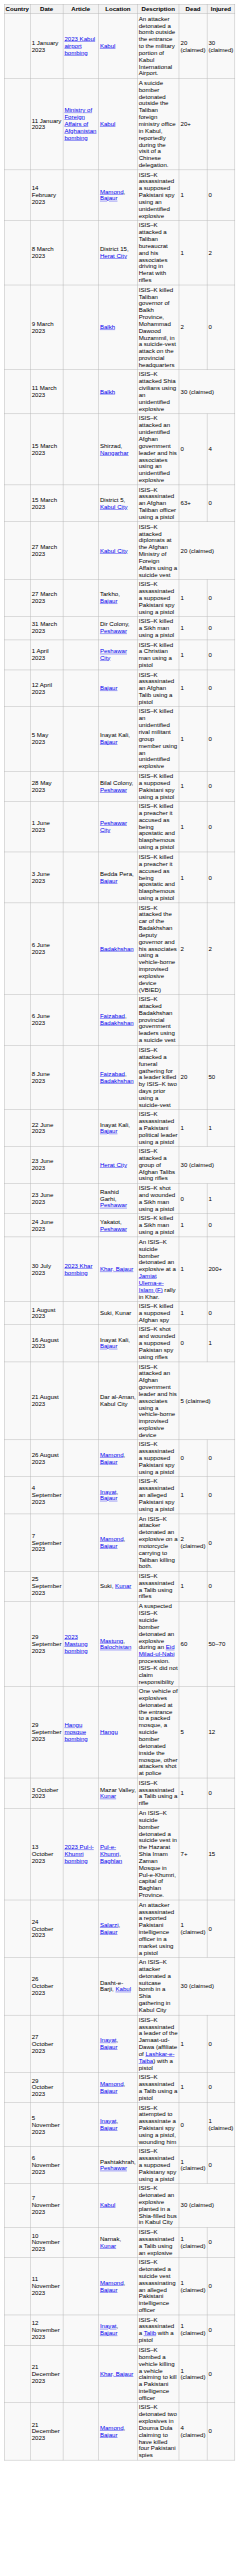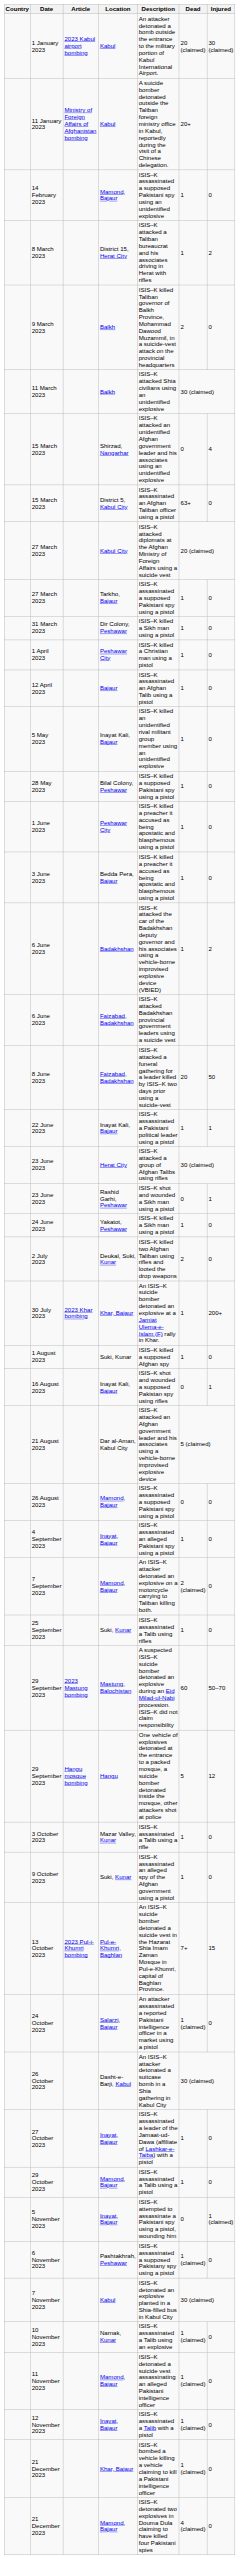(182, 948) 2 -> (182, 948) 1
+ row: (40, 1259)
+ row: (45, 1877)
